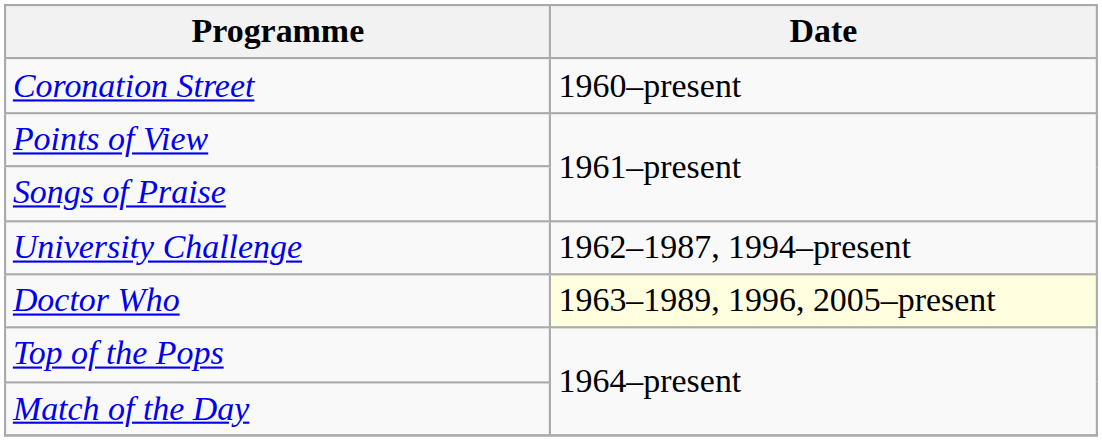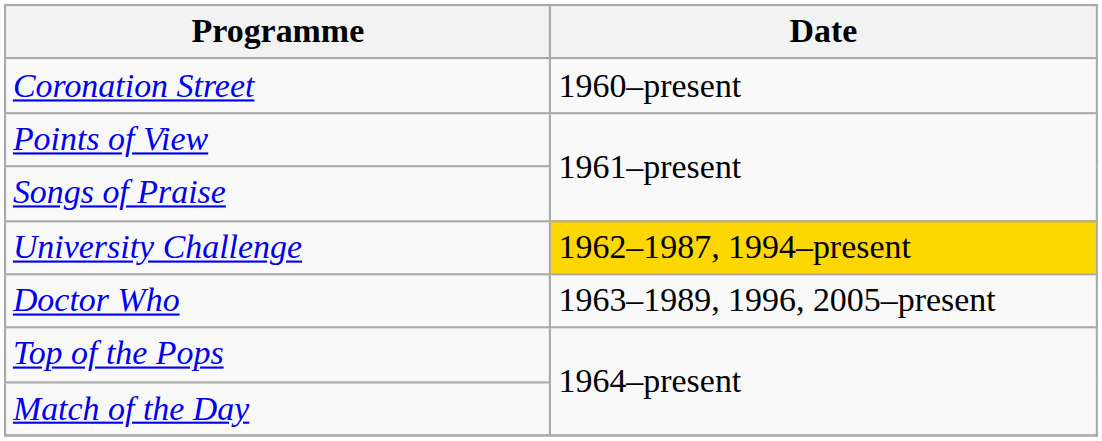(735, 246) no background -> (735, 246) gold background
(777, 300) lightyellow background -> (777, 300) no background
